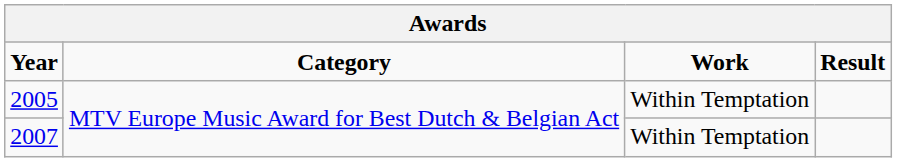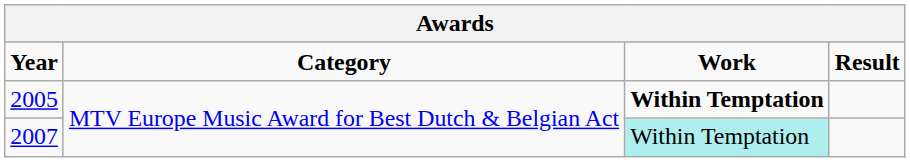(720, 99) normal -> (727, 99) bold
(720, 136) no background -> (720, 136) paleturquoise background
